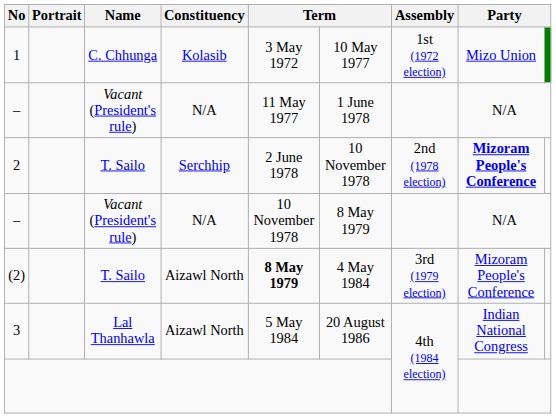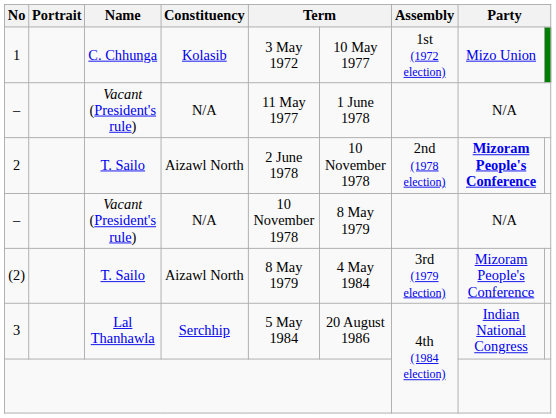(204, 165) Serchhip -> (204, 165) Aizawl North
(284, 275) bold -> (284, 275) normal
(204, 331) Aizawl North -> (204, 331) Serchhip
